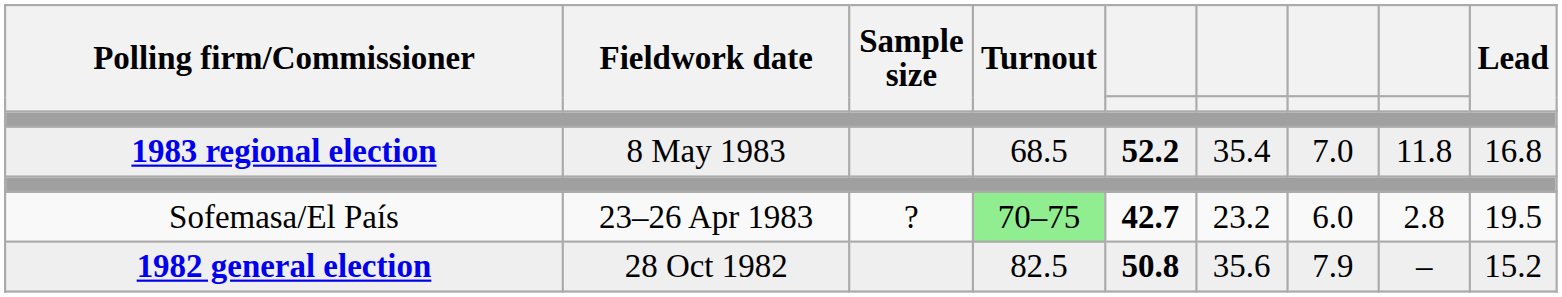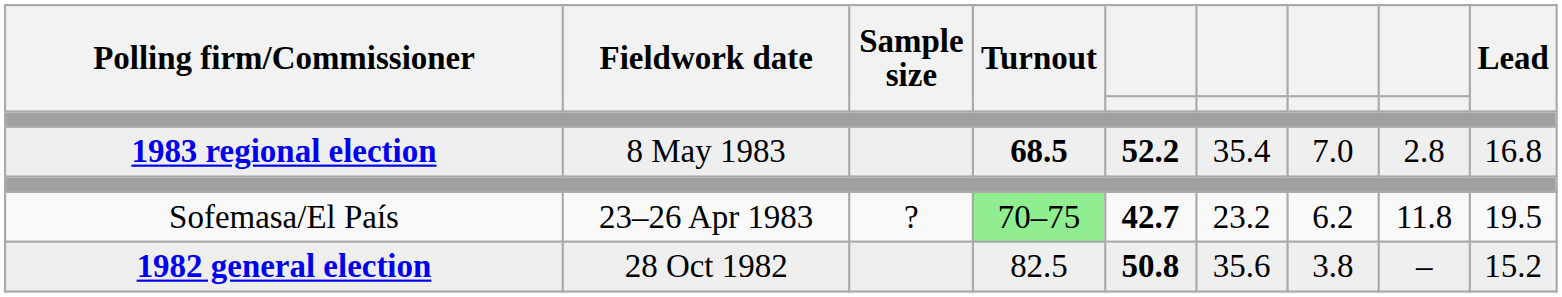(1039, 151) normal -> (1039, 151) bold
(1424, 151) 11.8 -> (1424, 151) 2.8
(1333, 216) 6.0 -> (1333, 216) 6.2
(1424, 216) 2.8 -> (1424, 216) 11.8
(1333, 266) 7.9 -> (1333, 266) 3.8
